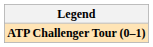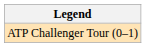(76, 33) bold -> (73, 33) normal
